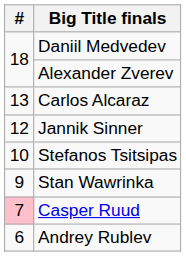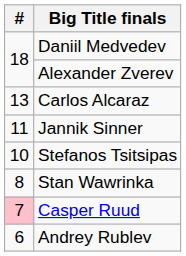(19, 128) 12 -> (19, 128) 11
(19, 182) 9 -> (19, 182) 8
